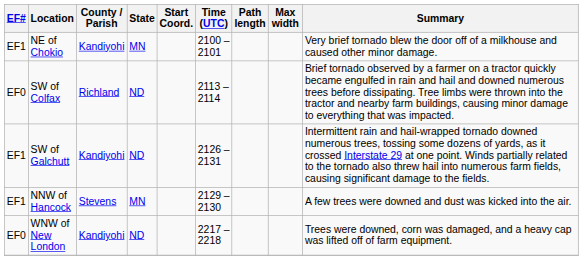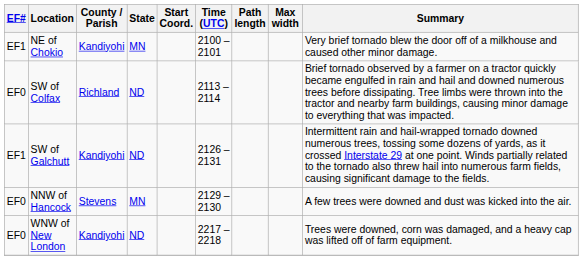(16, 201) EF1 -> (16, 201) EF0
